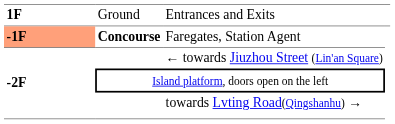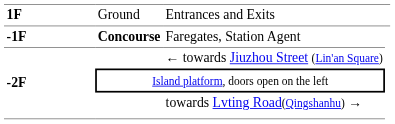(17, 36) lightsalmon background -> (17, 36) no background
